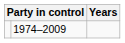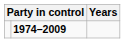(40, 29) normal -> (40, 29) bold
